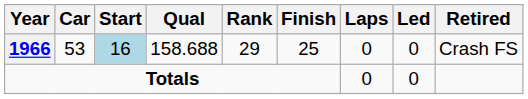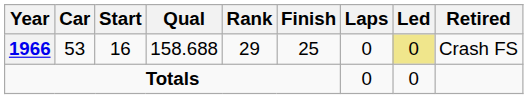(120, 49) lightblue background -> (120, 49) no background
(414, 49) no background -> (414, 49) khaki background
